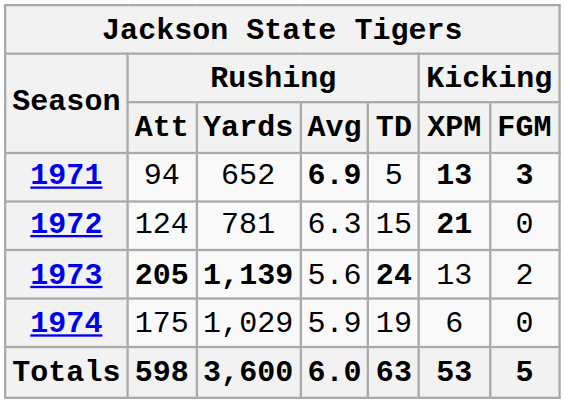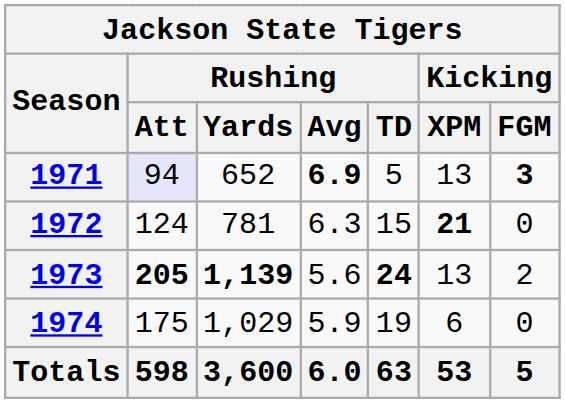(162, 176) no background -> (162, 176) lavender background
(454, 176) bold -> (454, 176) normal
